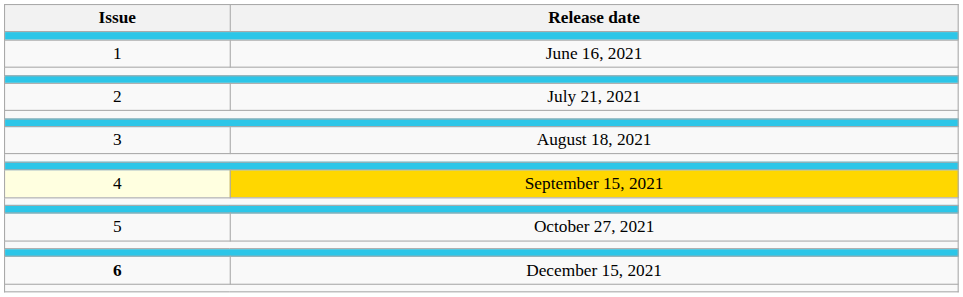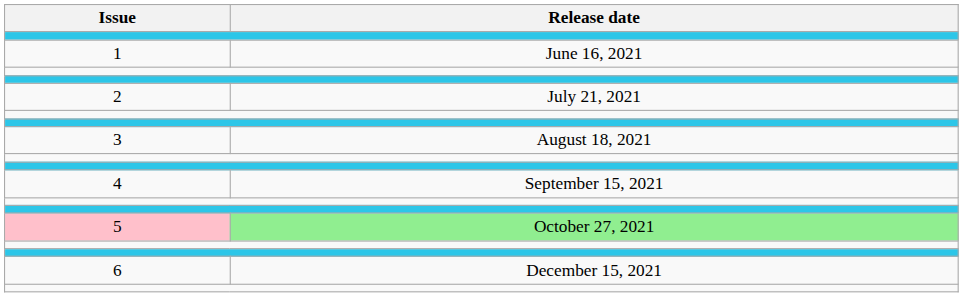(117, 183) lightyellow background -> (117, 183) no background
(594, 183) gold background -> (594, 183) no background
(117, 226) no background -> (117, 226) pink background
(594, 226) no background -> (594, 226) lightgreen background
(117, 270) bold -> (117, 270) normal
